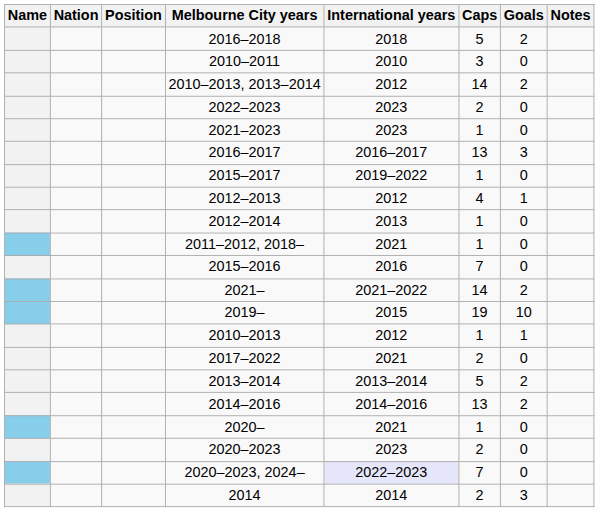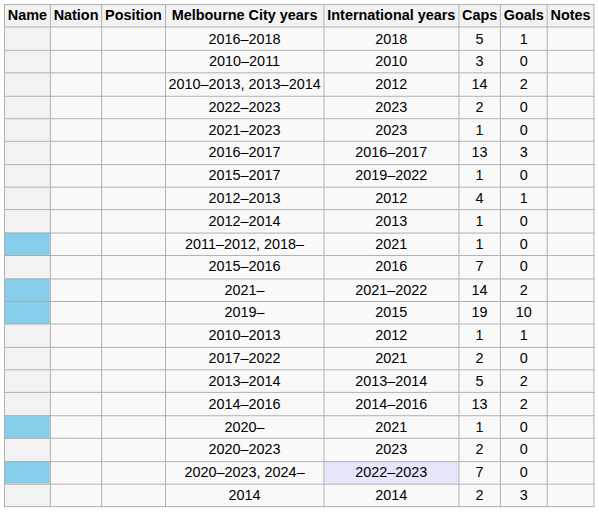(524, 38) 2 -> (524, 38) 1
